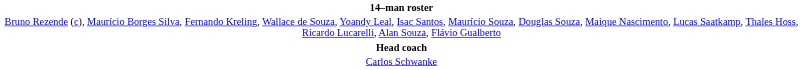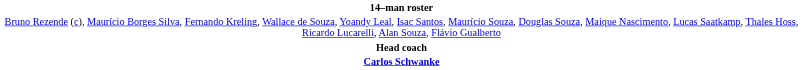(401, 61) normal -> (401, 61) bold
